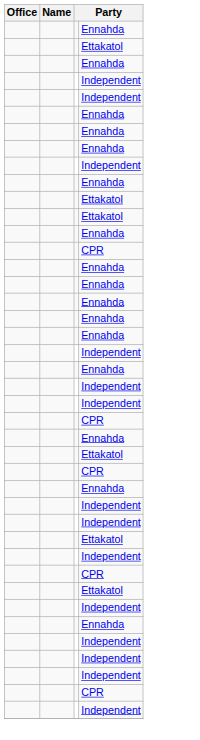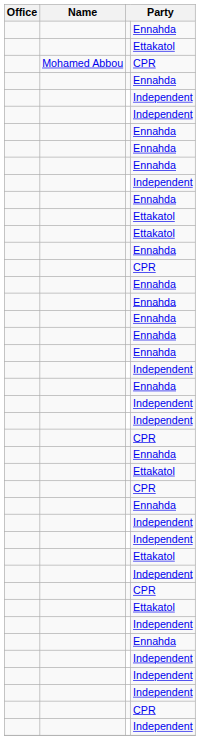+ row: (83, 64)
